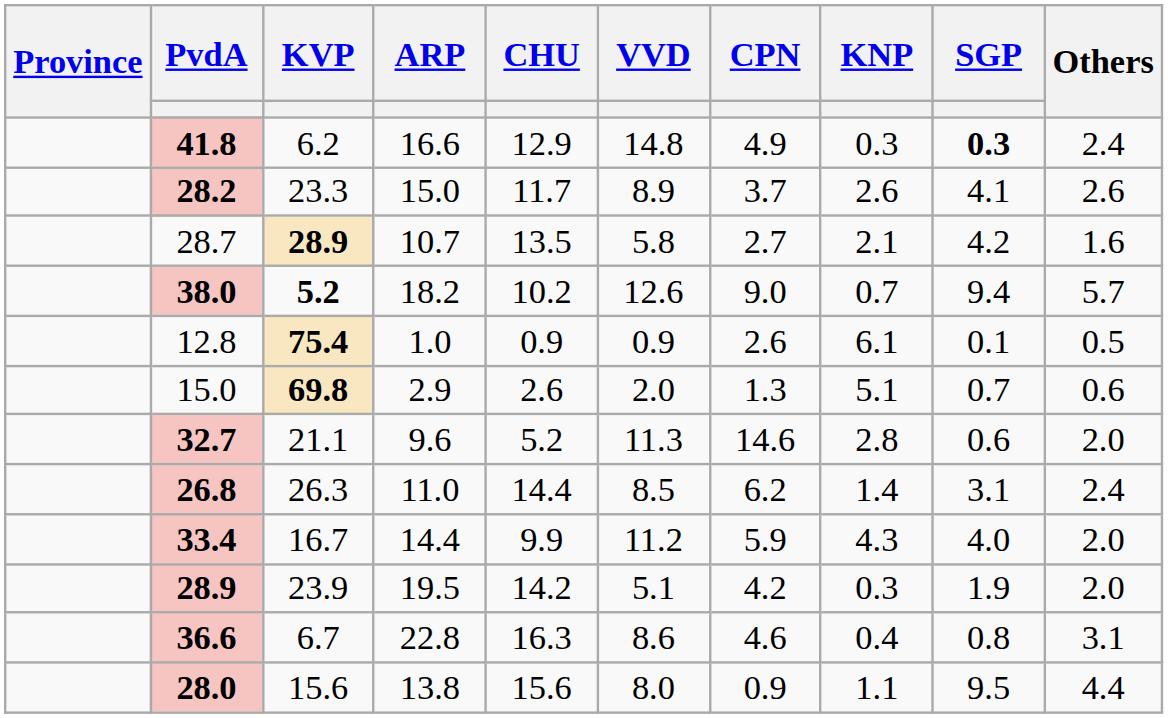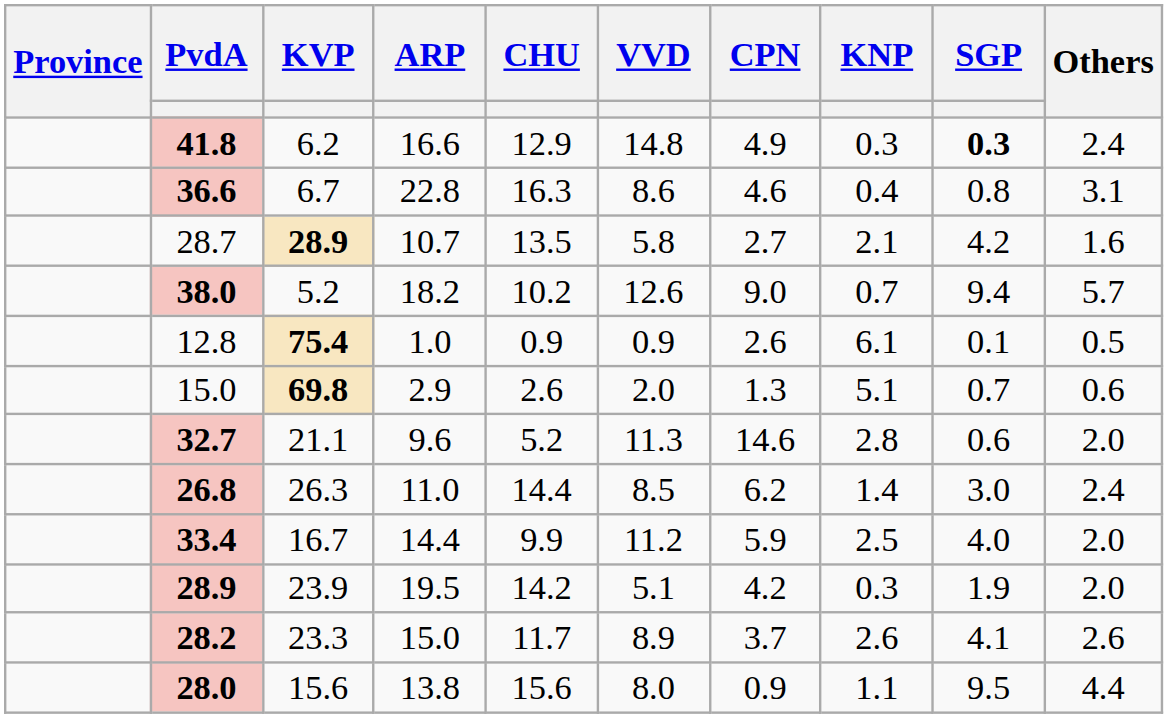rows swapped: (206, 638) <-> (206, 192)
(318, 291) bold -> (318, 291) normal
(989, 489) 3.1 -> (989, 489) 3.0
(877, 539) 4.3 -> (877, 539) 2.5
